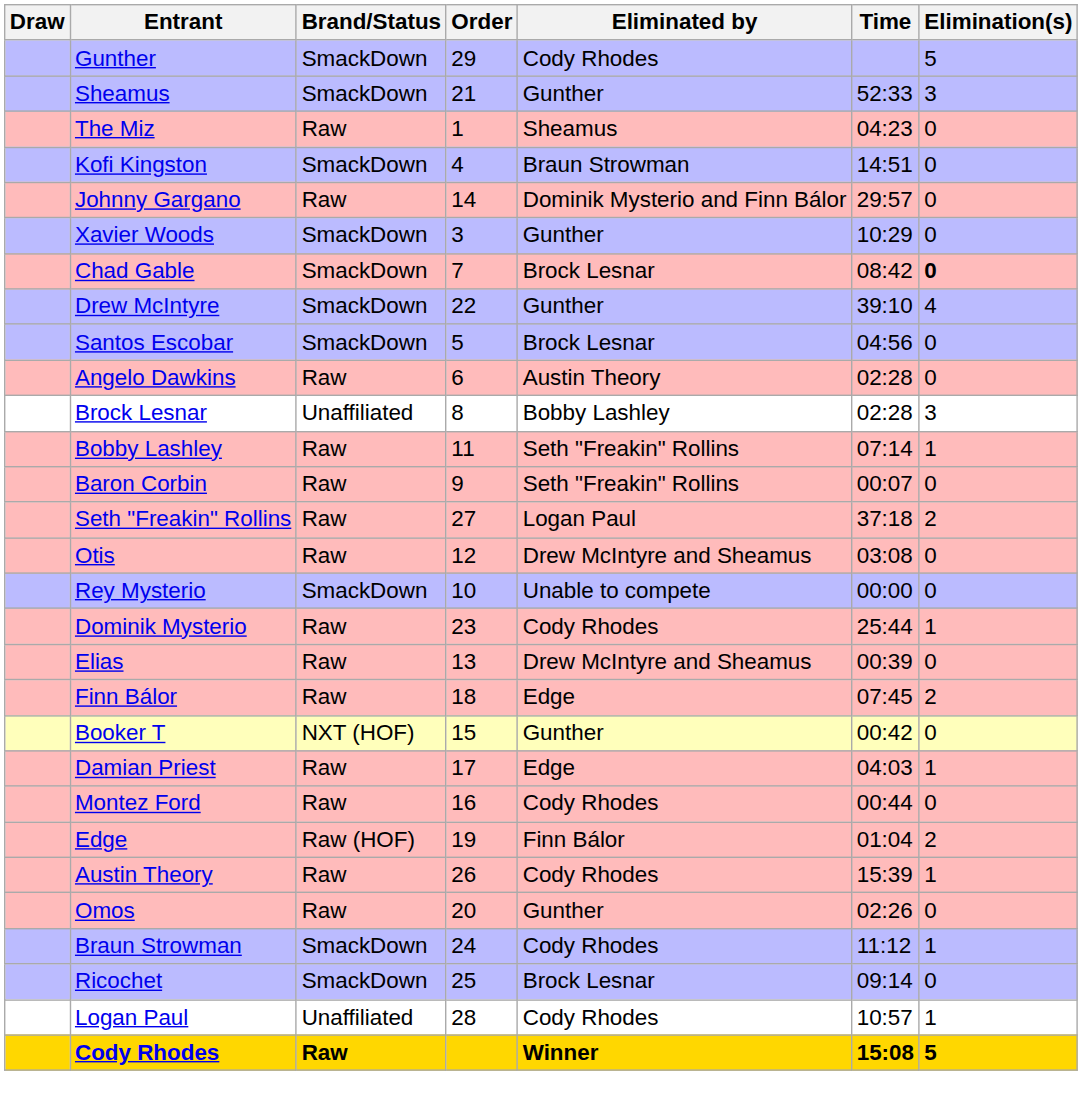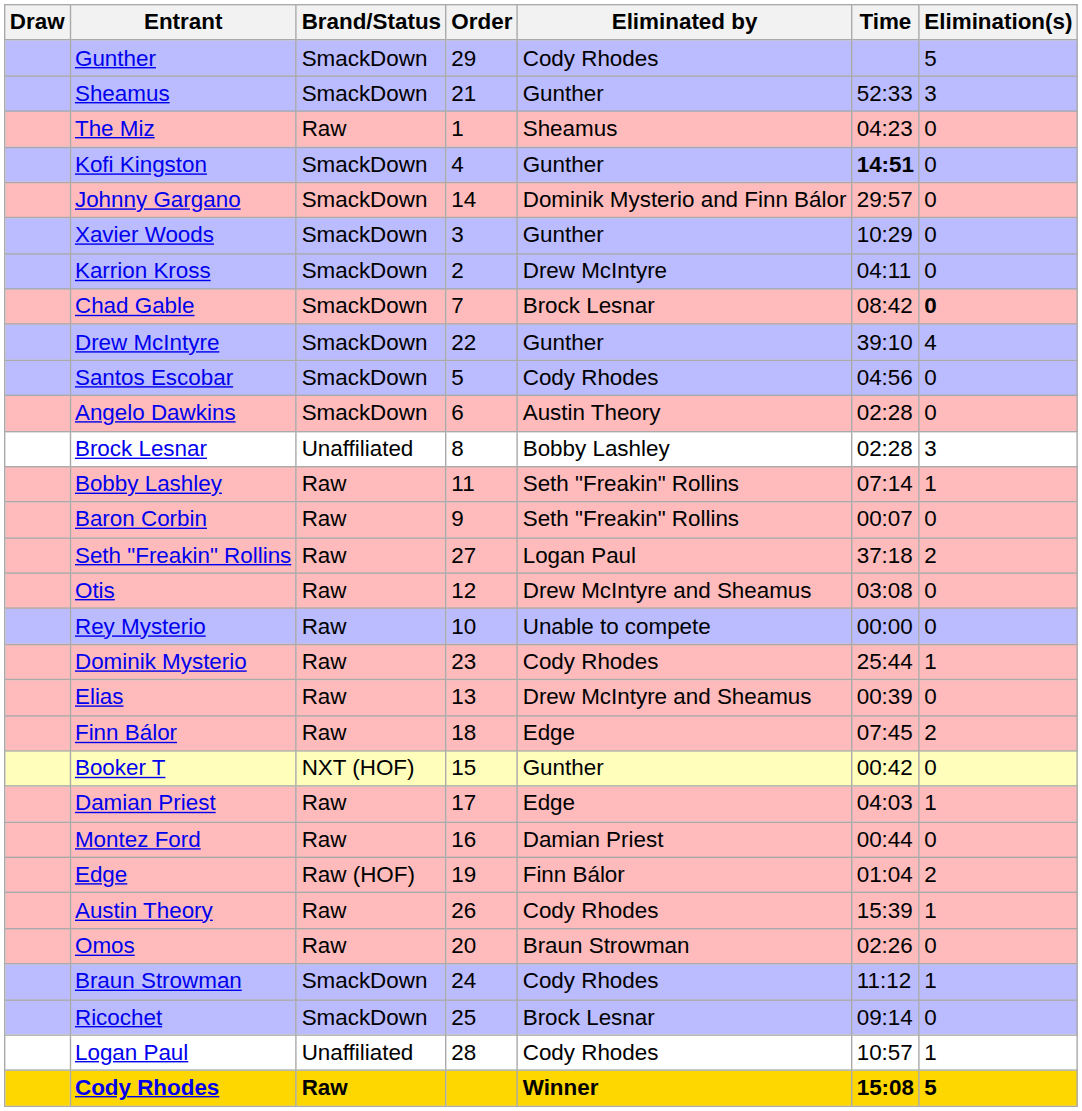(606, 164) Braun Strowman -> (563, 164) Gunther
(885, 164) normal -> (885, 164) bold
(324, 199) Raw -> (364, 199) SmackDown
+ row: (143, 270)
(589, 341) Brock Lesnar -> (591, 377) Cody Rhodes
(324, 377) Raw -> (364, 413) SmackDown
(364, 590) SmackDown -> (324, 626) Raw
(591, 803) Cody Rhodes -> (593, 839) Damian Priest
(563, 910) Gunther -> (606, 945) Braun Strowman
